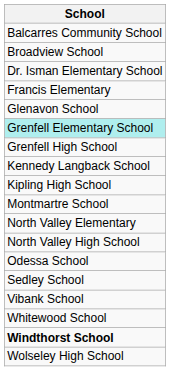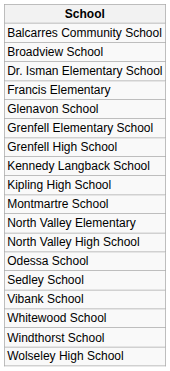(80, 128) paleturquoise background -> (80, 128) no background
(60, 337) bold -> (56, 337) normal
